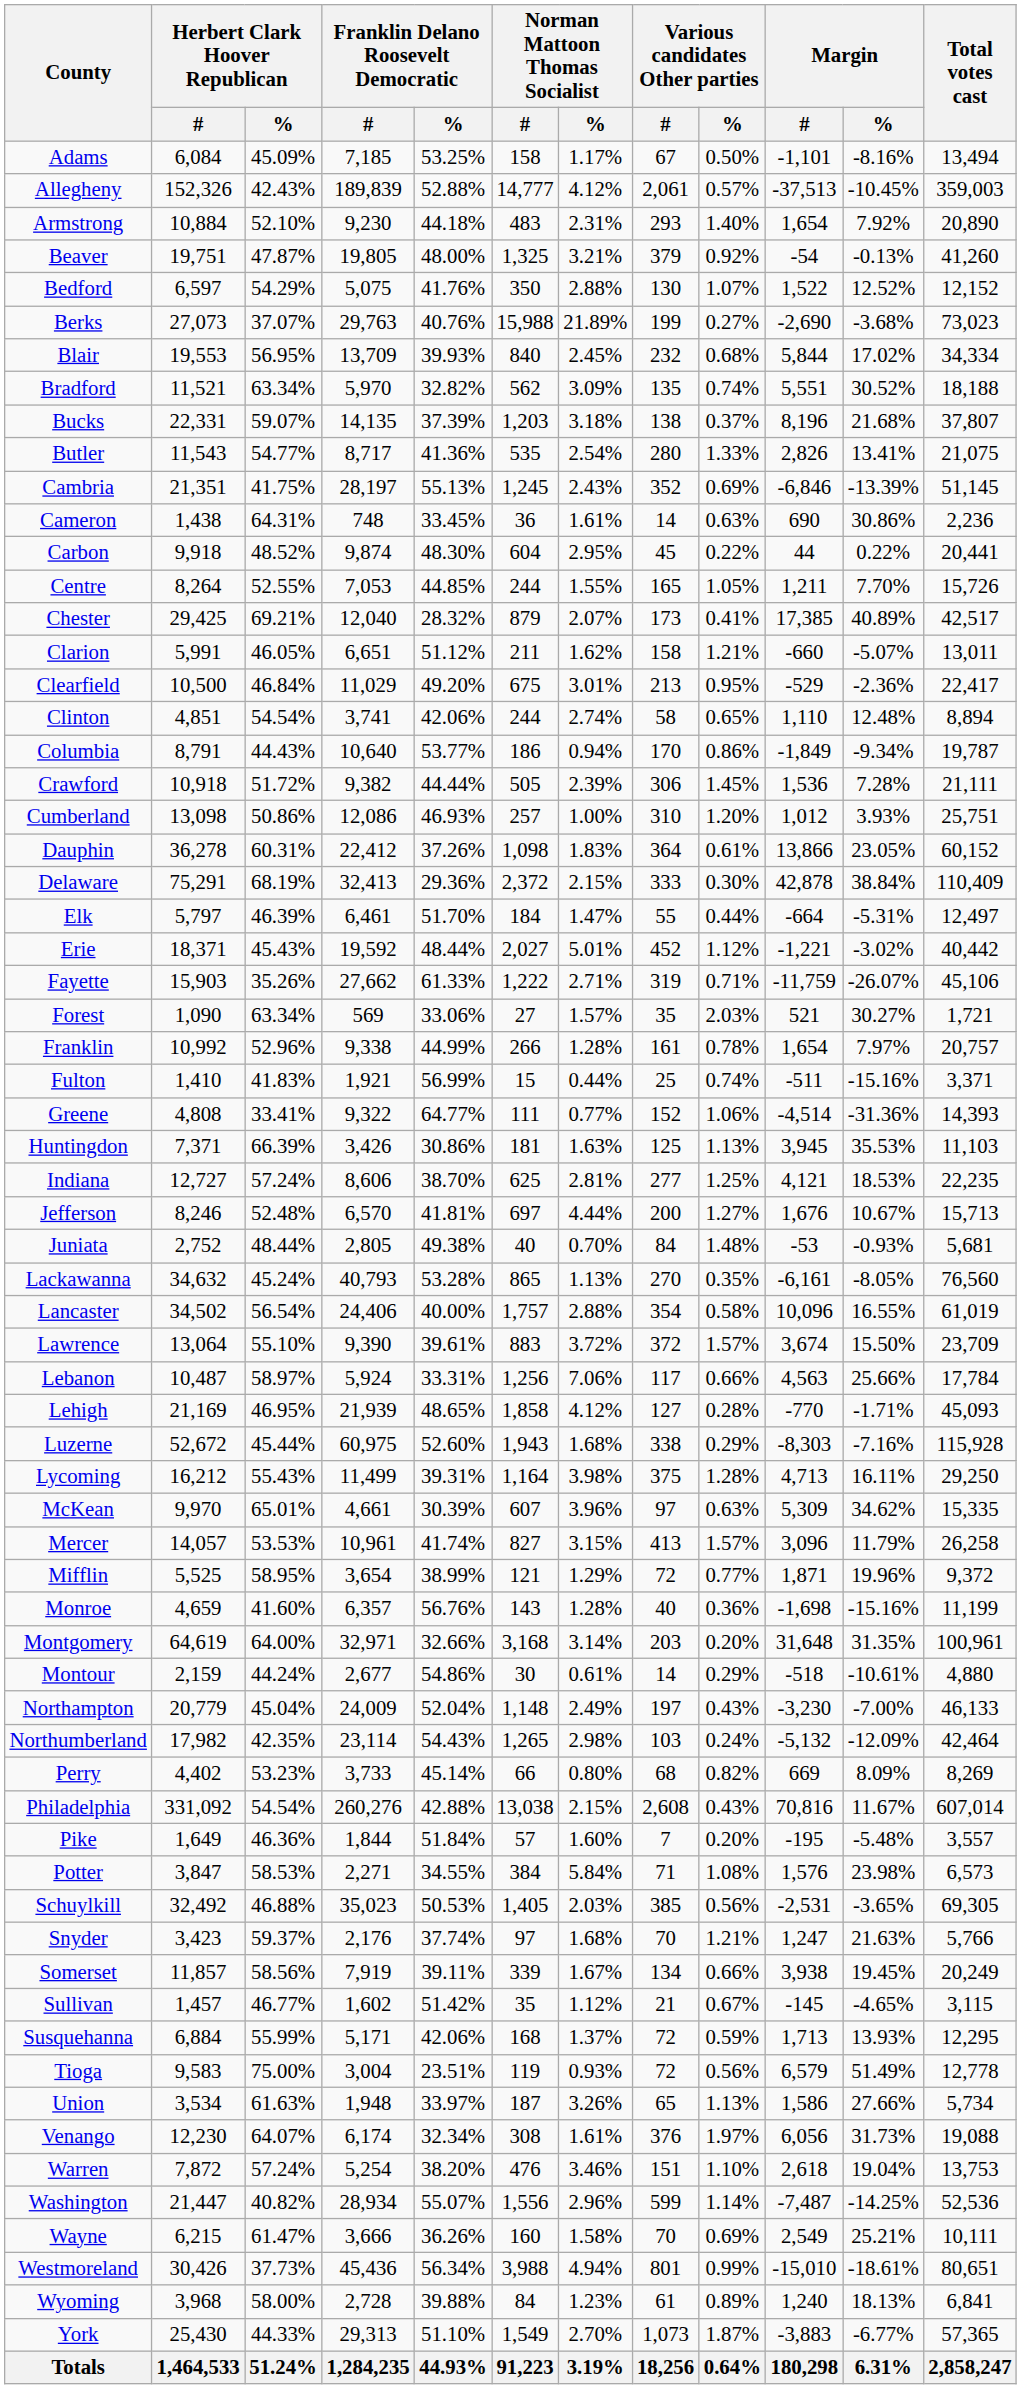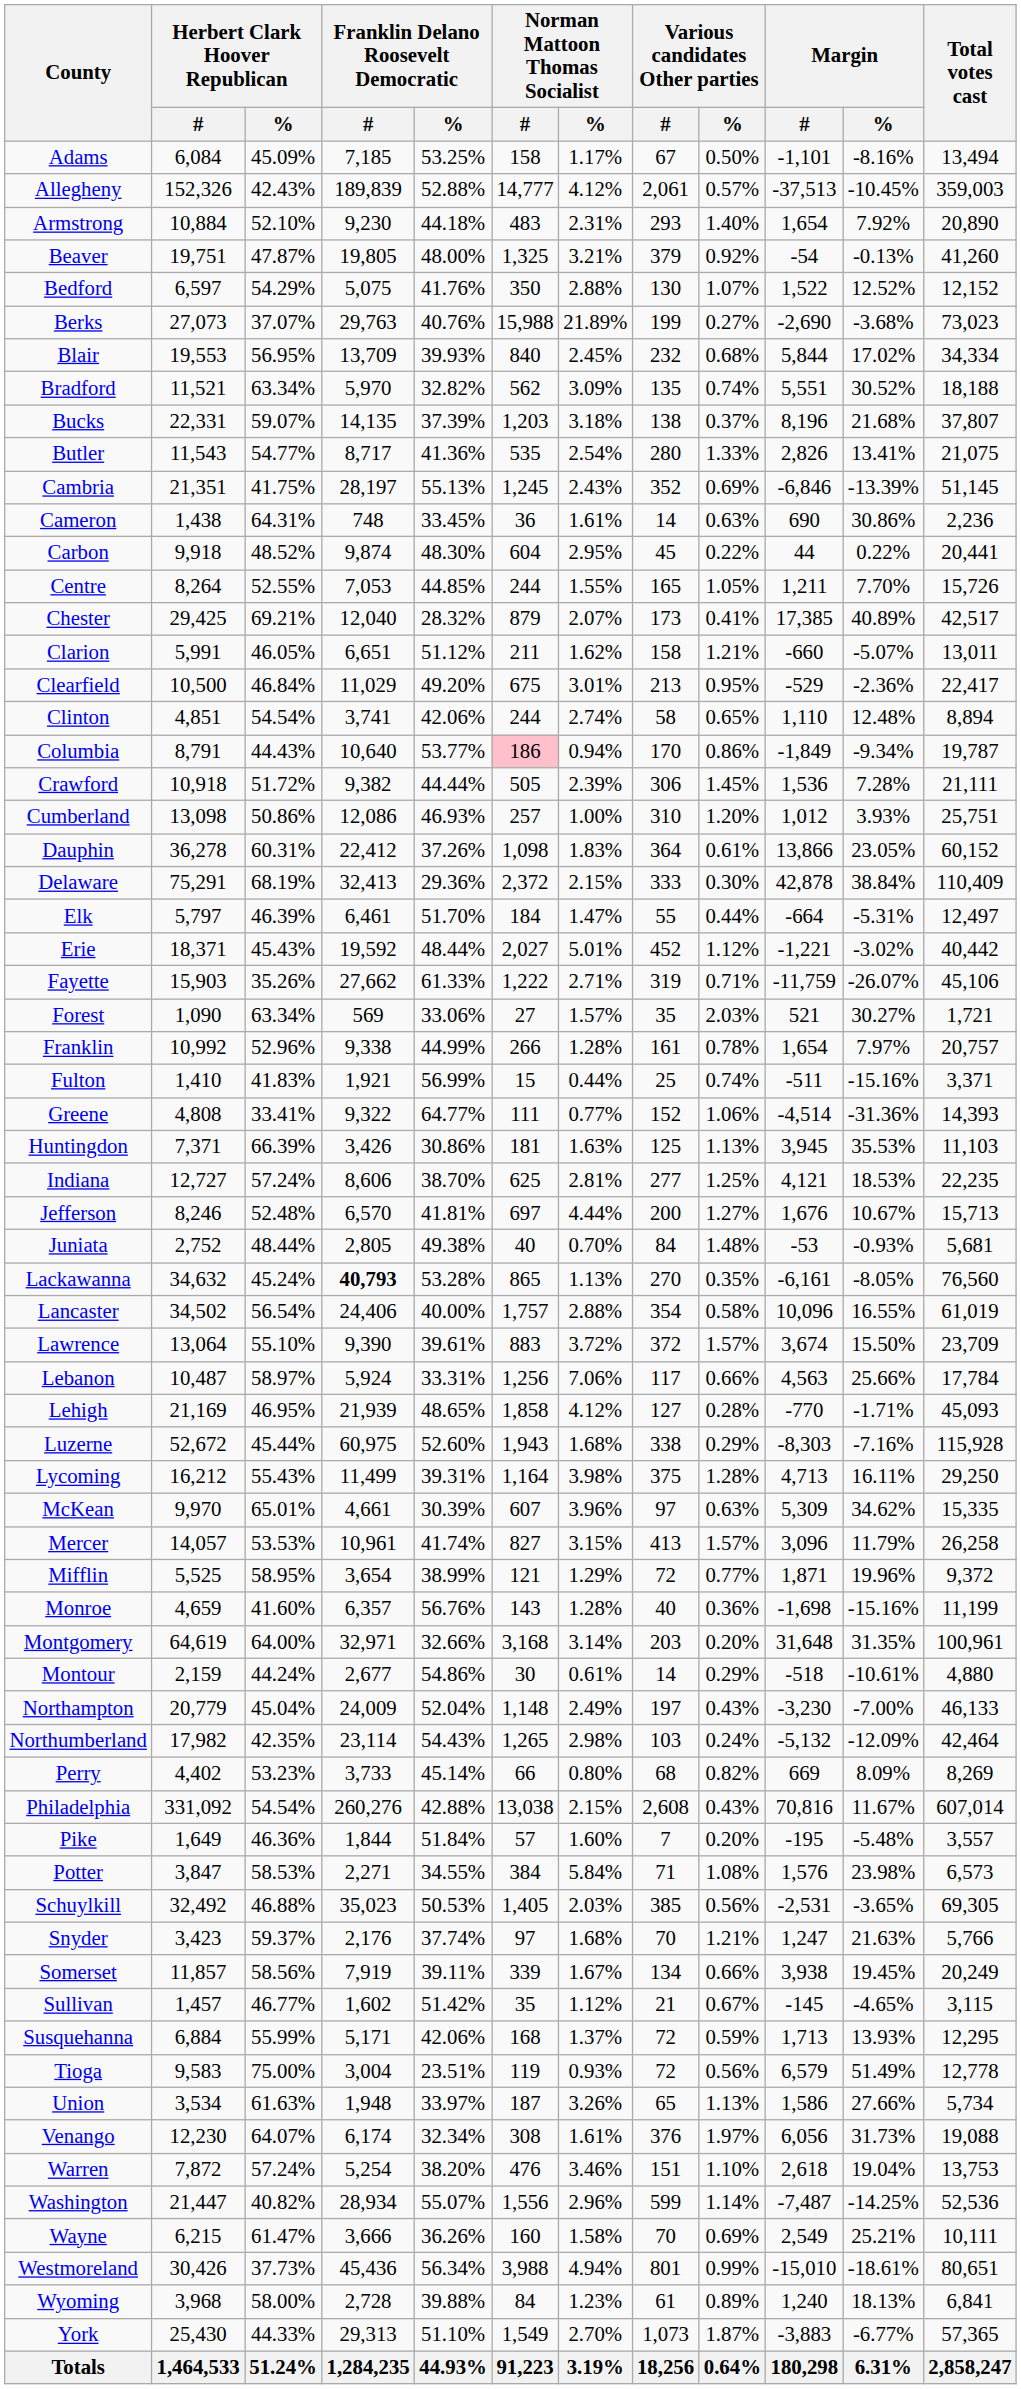(525, 750) no background -> (525, 750) pink background
(368, 1278) normal -> (368, 1278) bold
